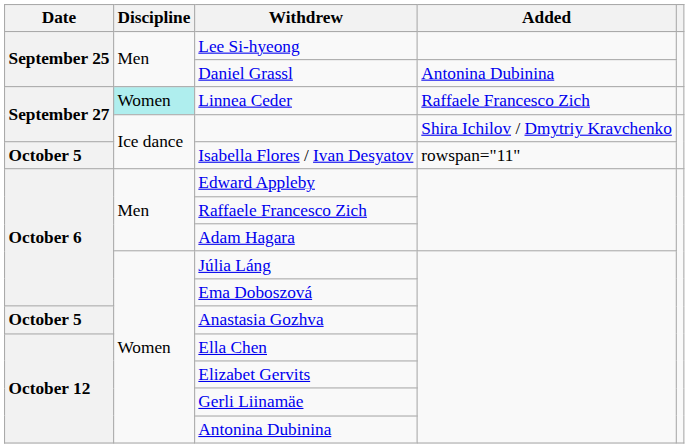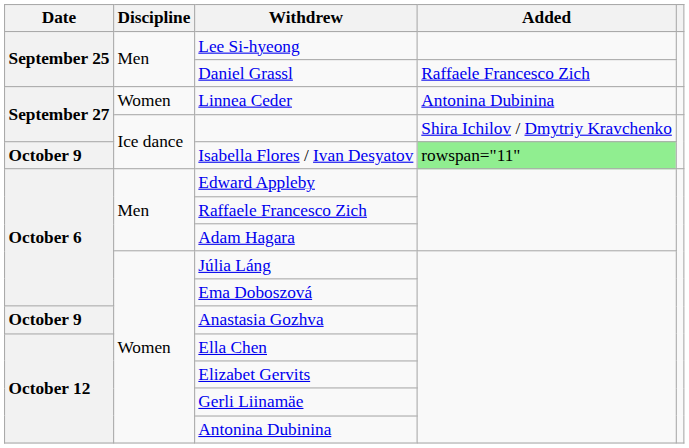(488, 73) Antonina Dubinina -> (506, 73) Raffaele Francesco Zich
(144, 100) paleturquoise background -> (144, 100) no background
(506, 100) Raffaele Francesco Zich -> (488, 100) Antonina Dubinina
(45, 155) October 5 -> (45, 155) October 9
(471, 155) no background -> (471, 155) lightgreen background
(45, 319) October 5 -> (45, 319) October 9
